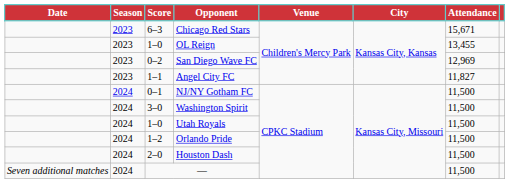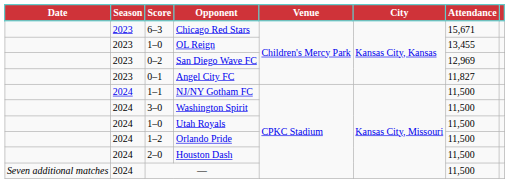(155, 76) 1–1 -> (155, 76) 0–1
(155, 92) 0–1 -> (155, 92) 1–1
